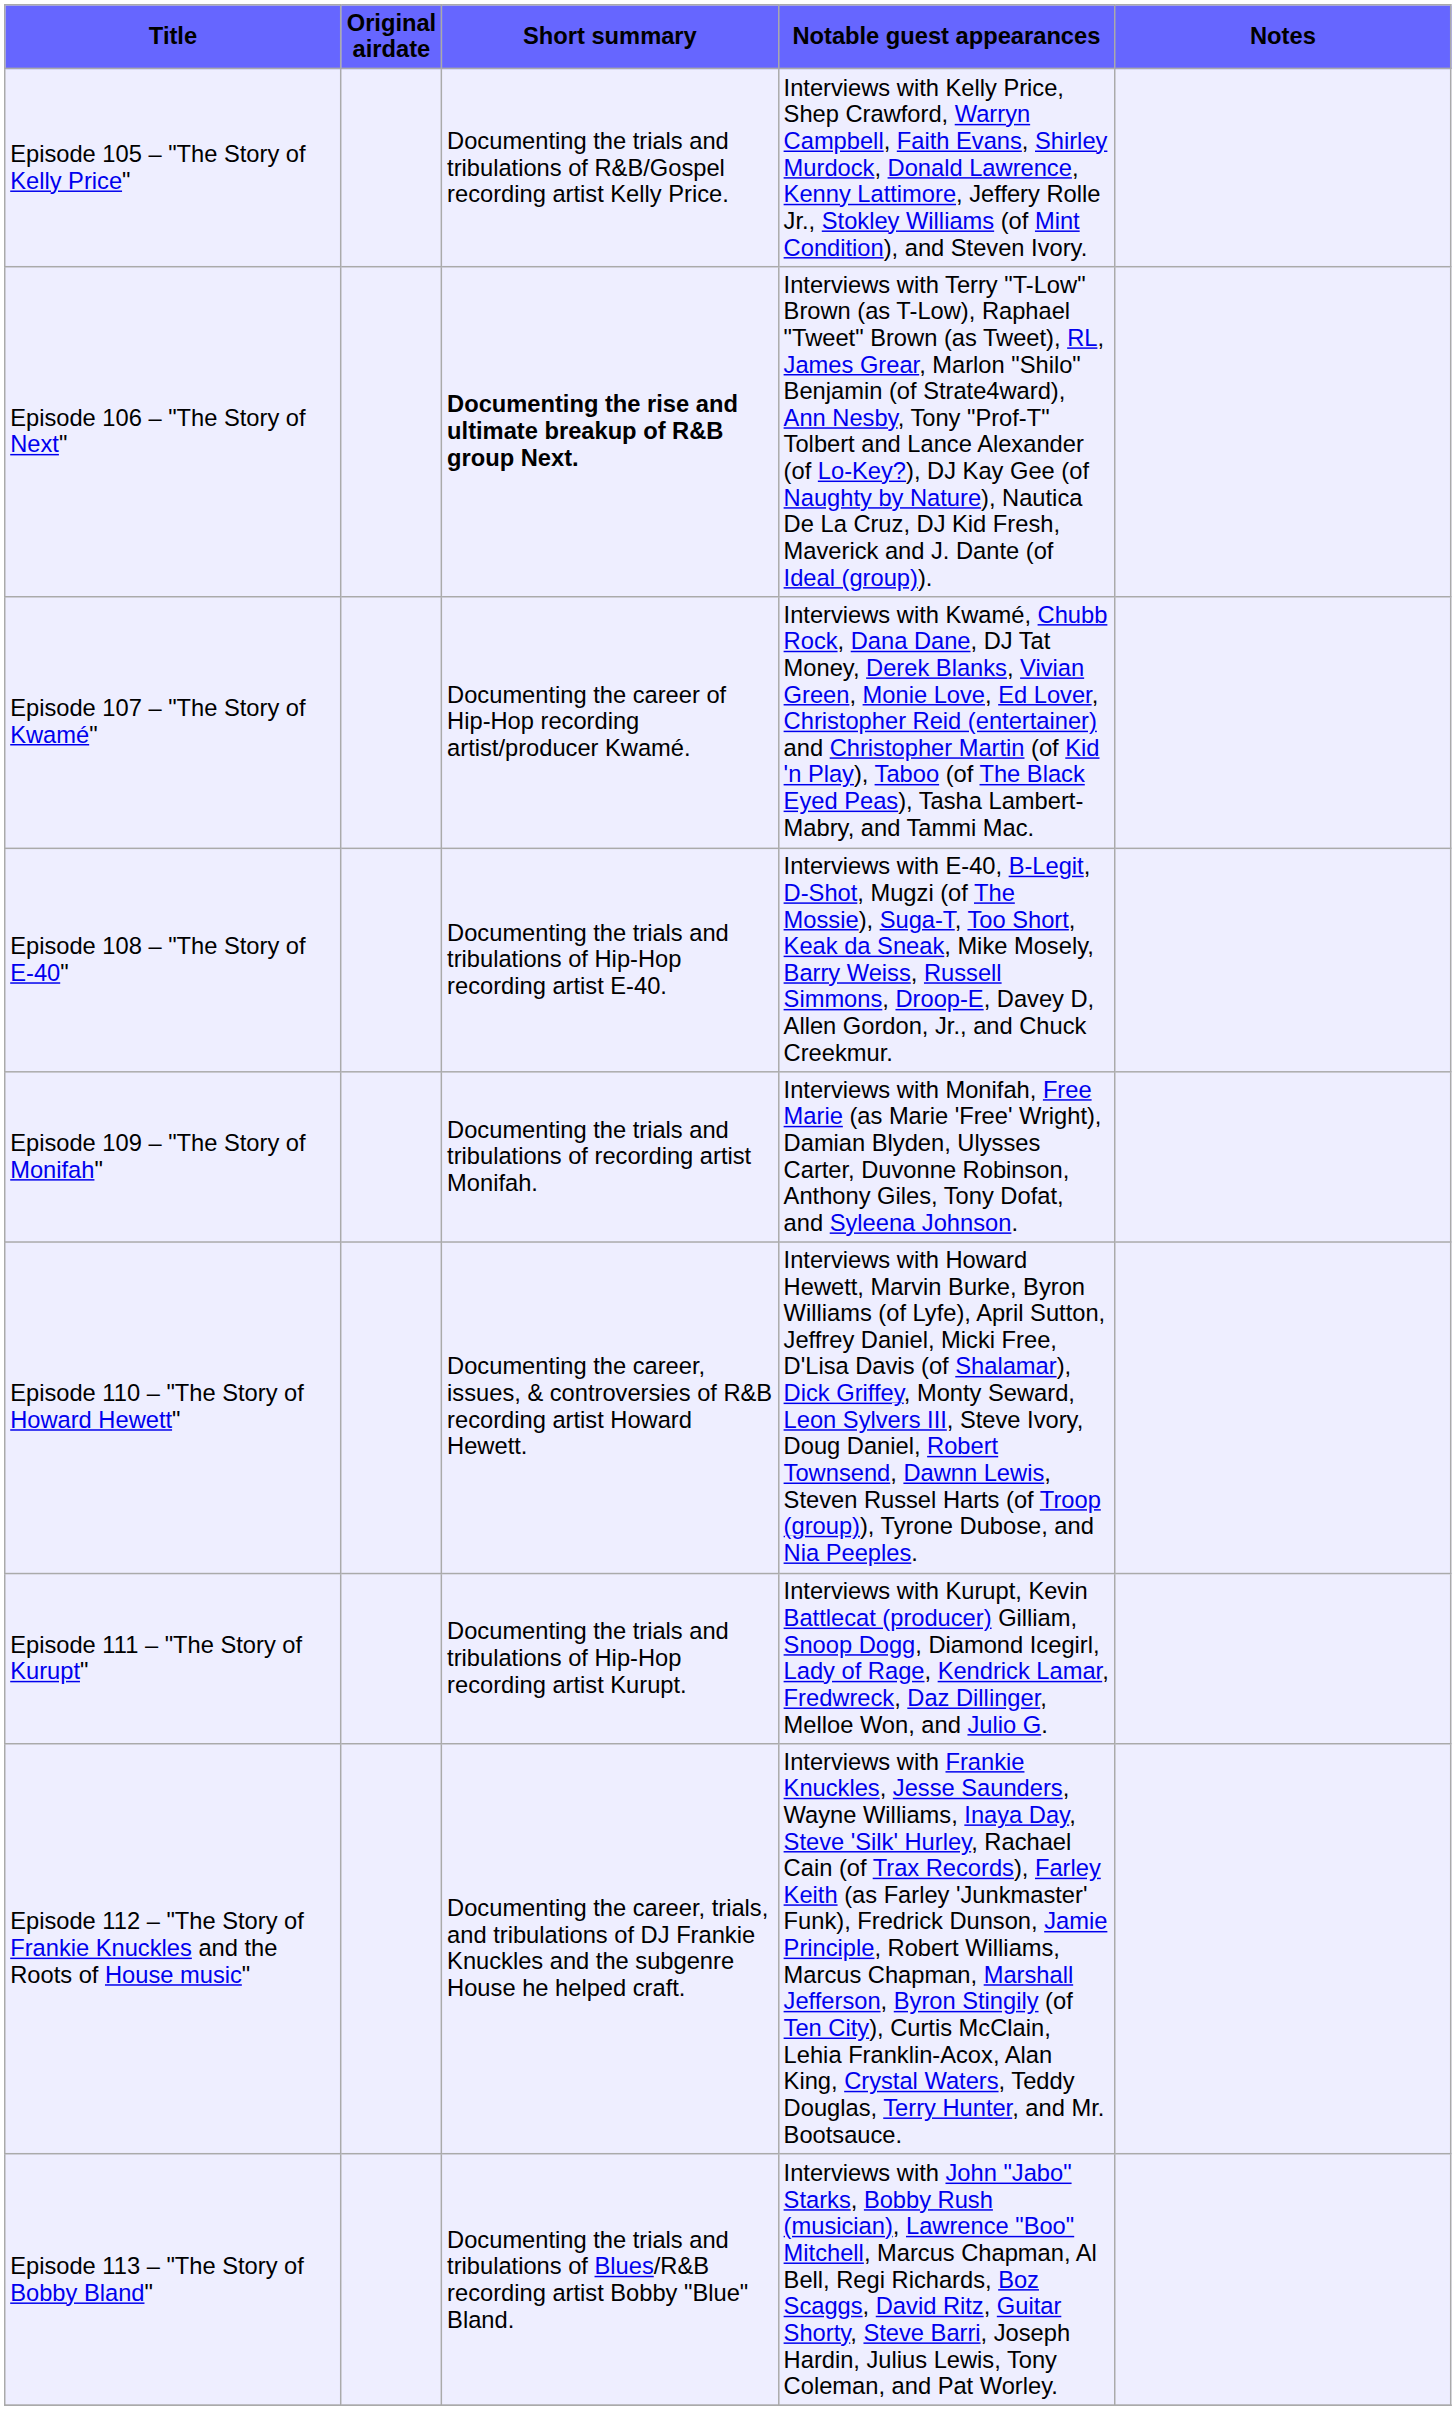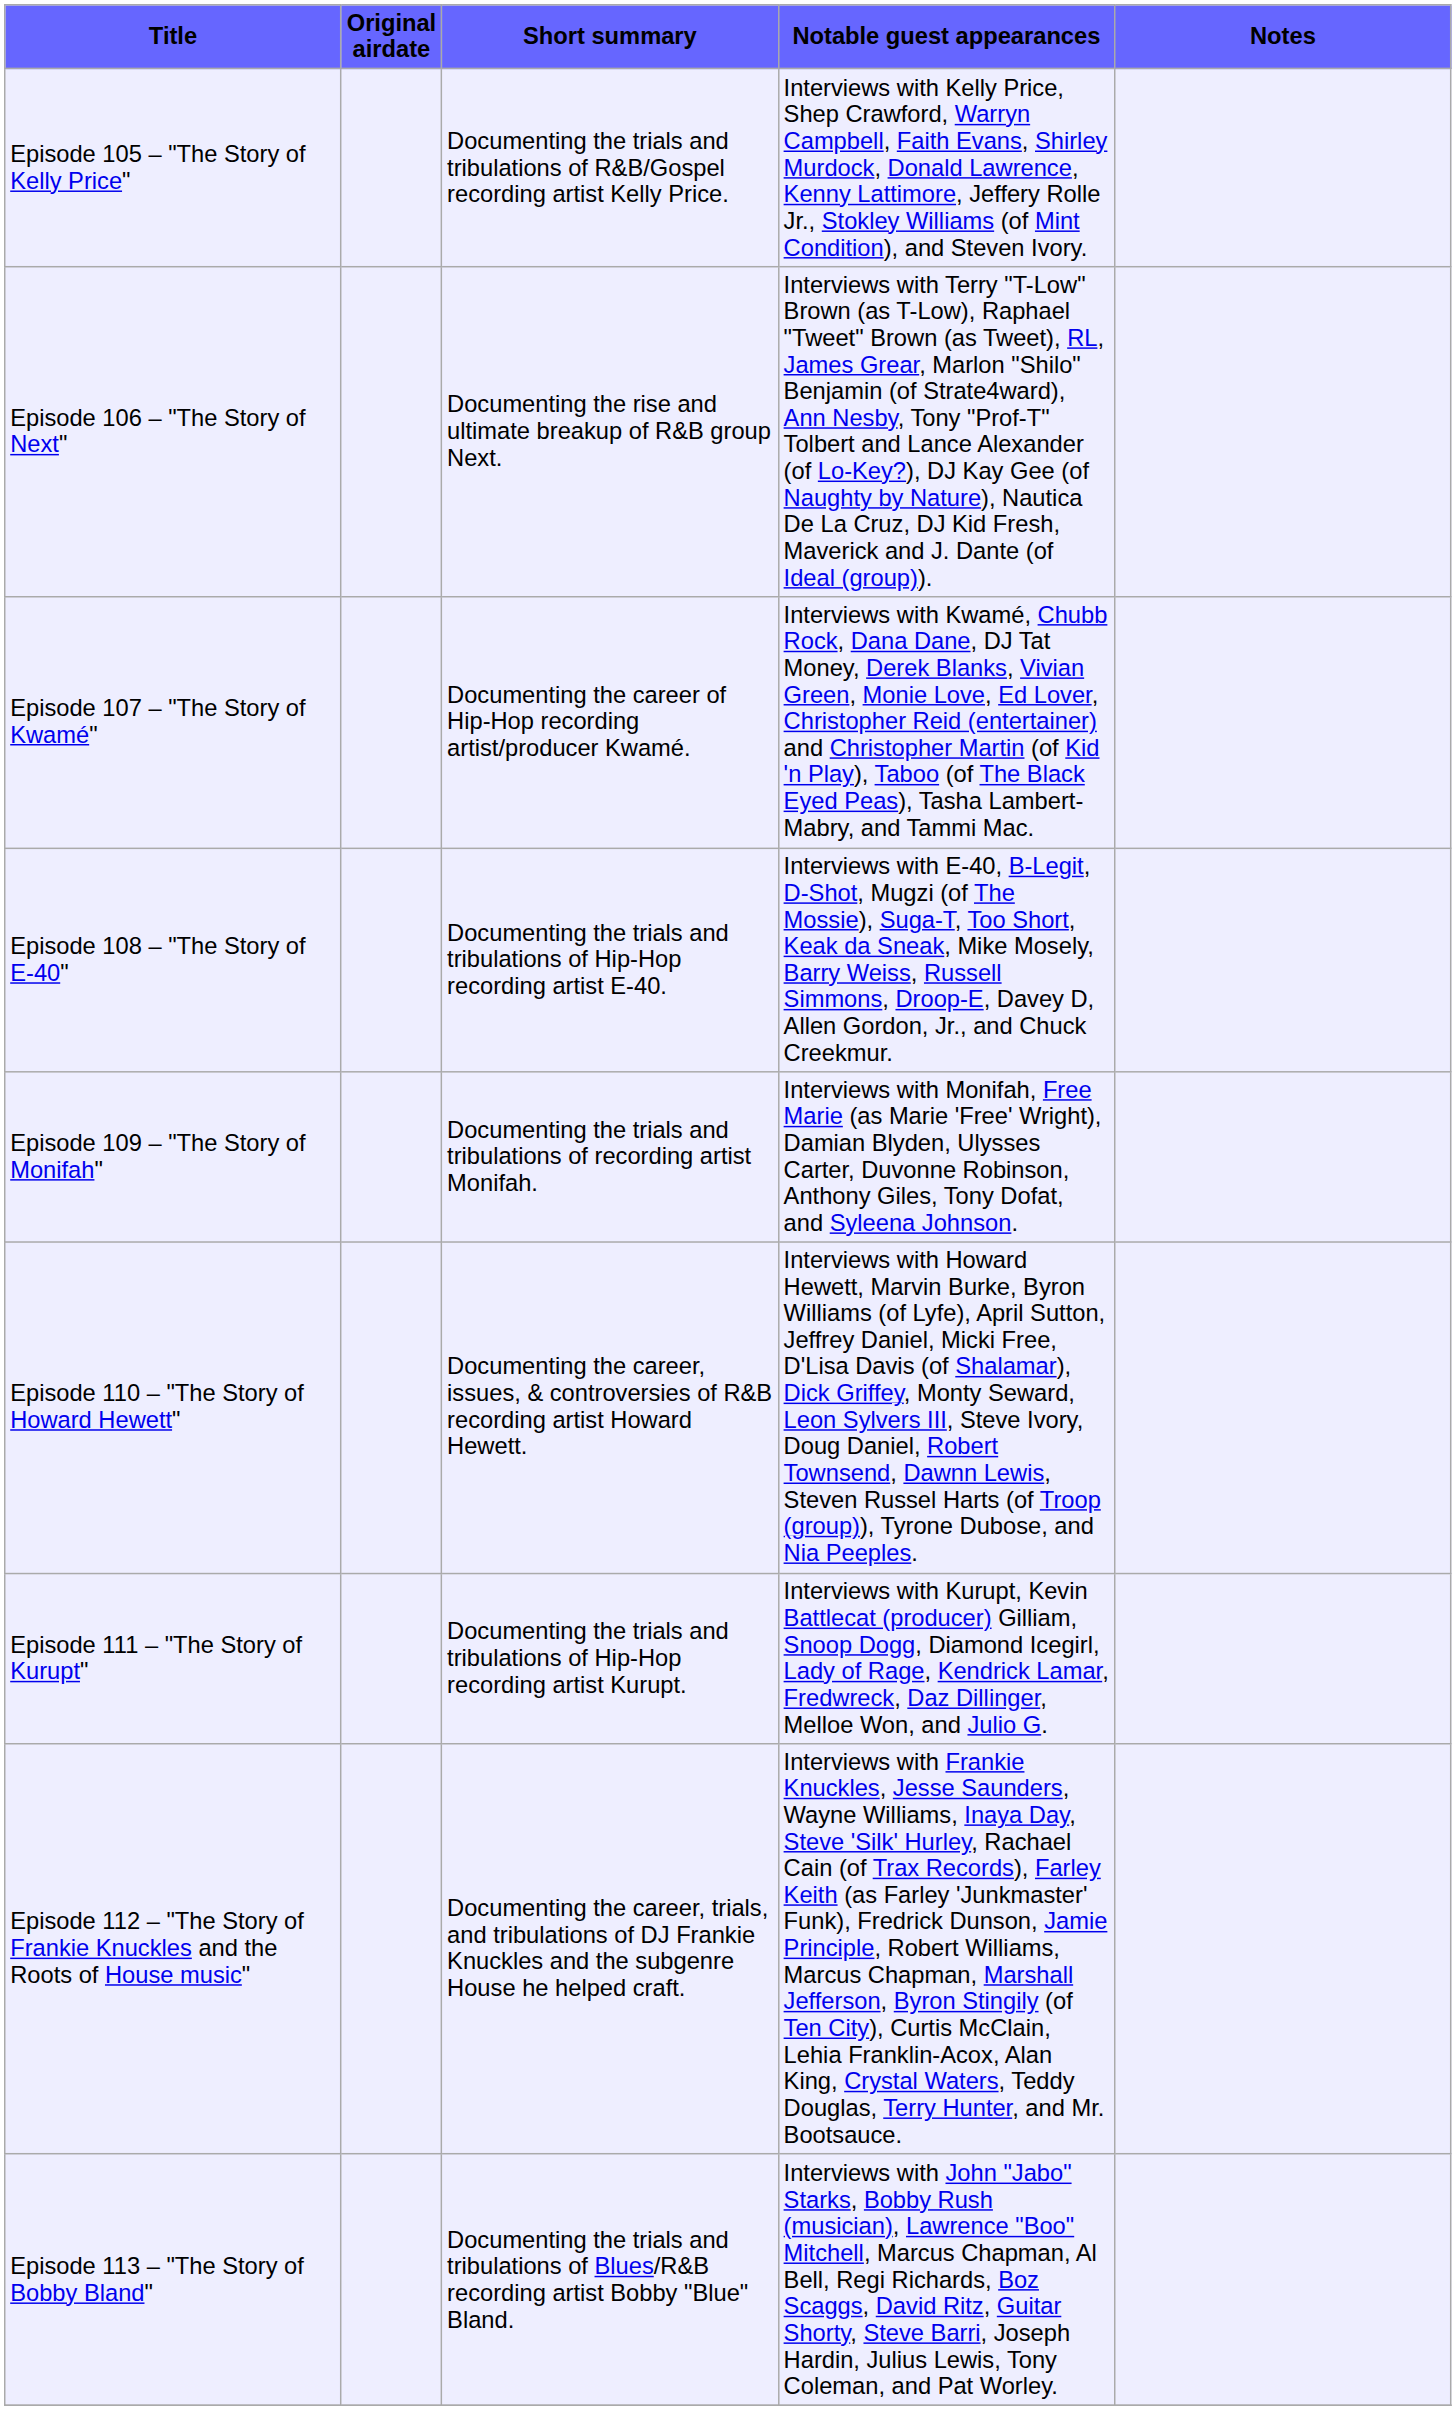(592, 431) bold -> (609, 431) normal
